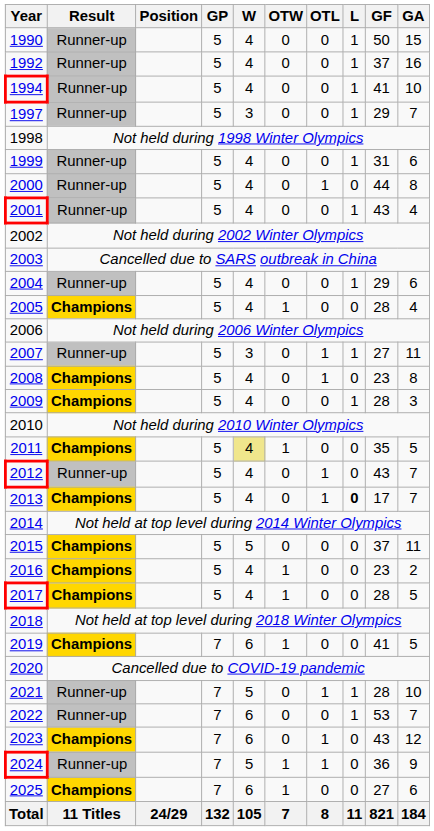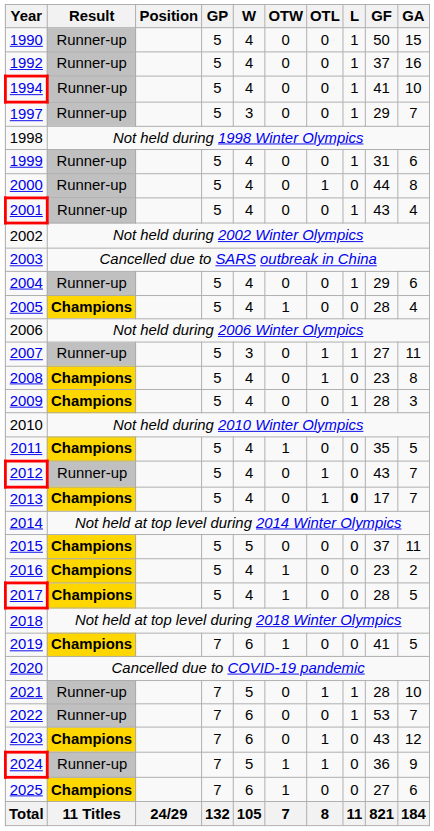(249, 448) khaki background -> (249, 448) no background
